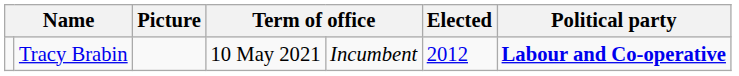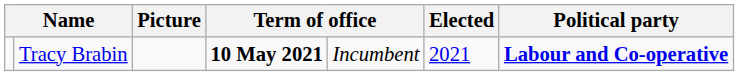(266, 53) normal -> (267, 53) bold
(447, 53) 2012 -> (450, 53) 2021
